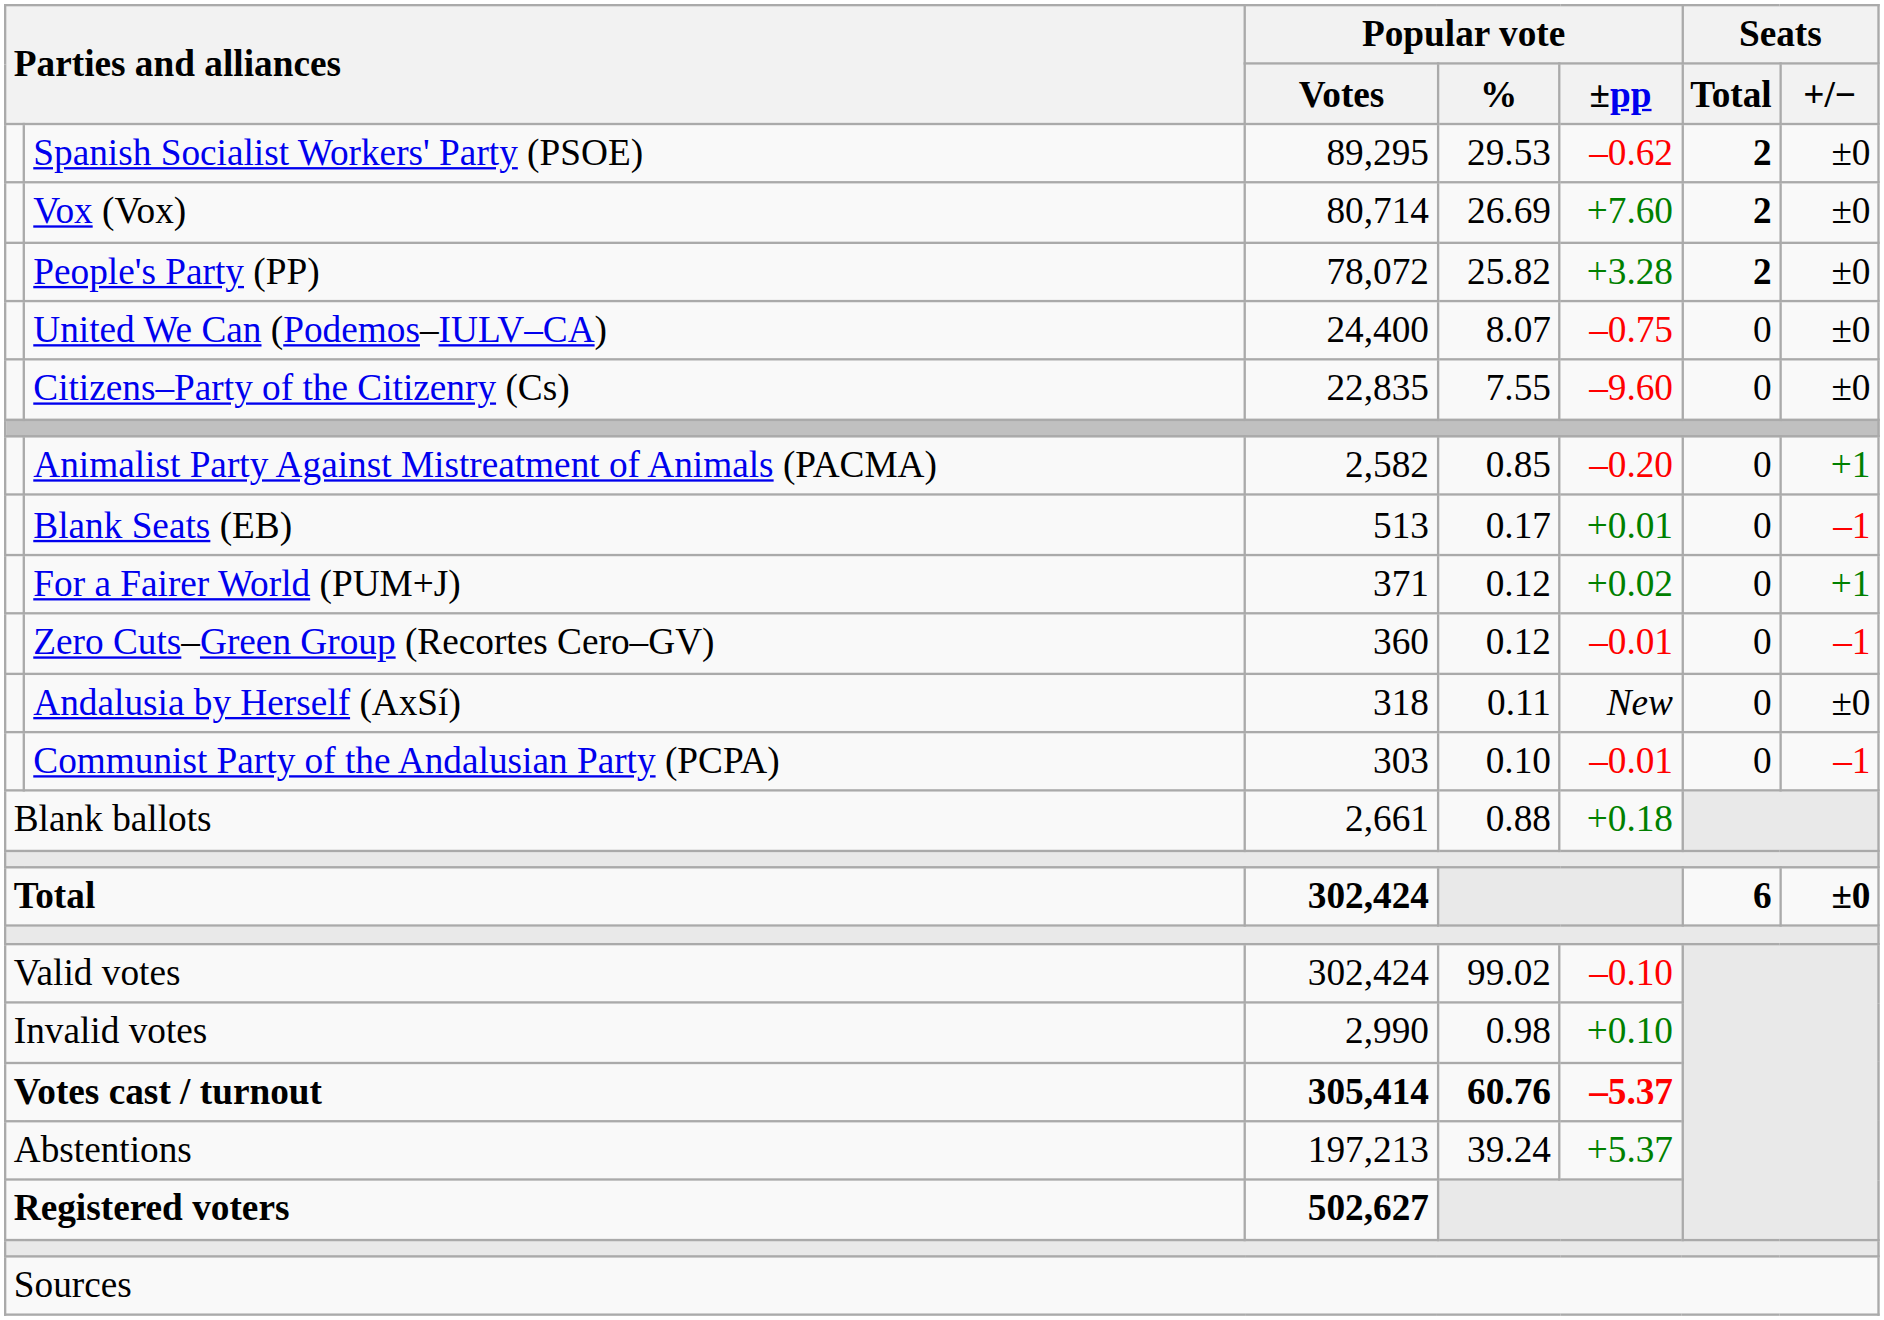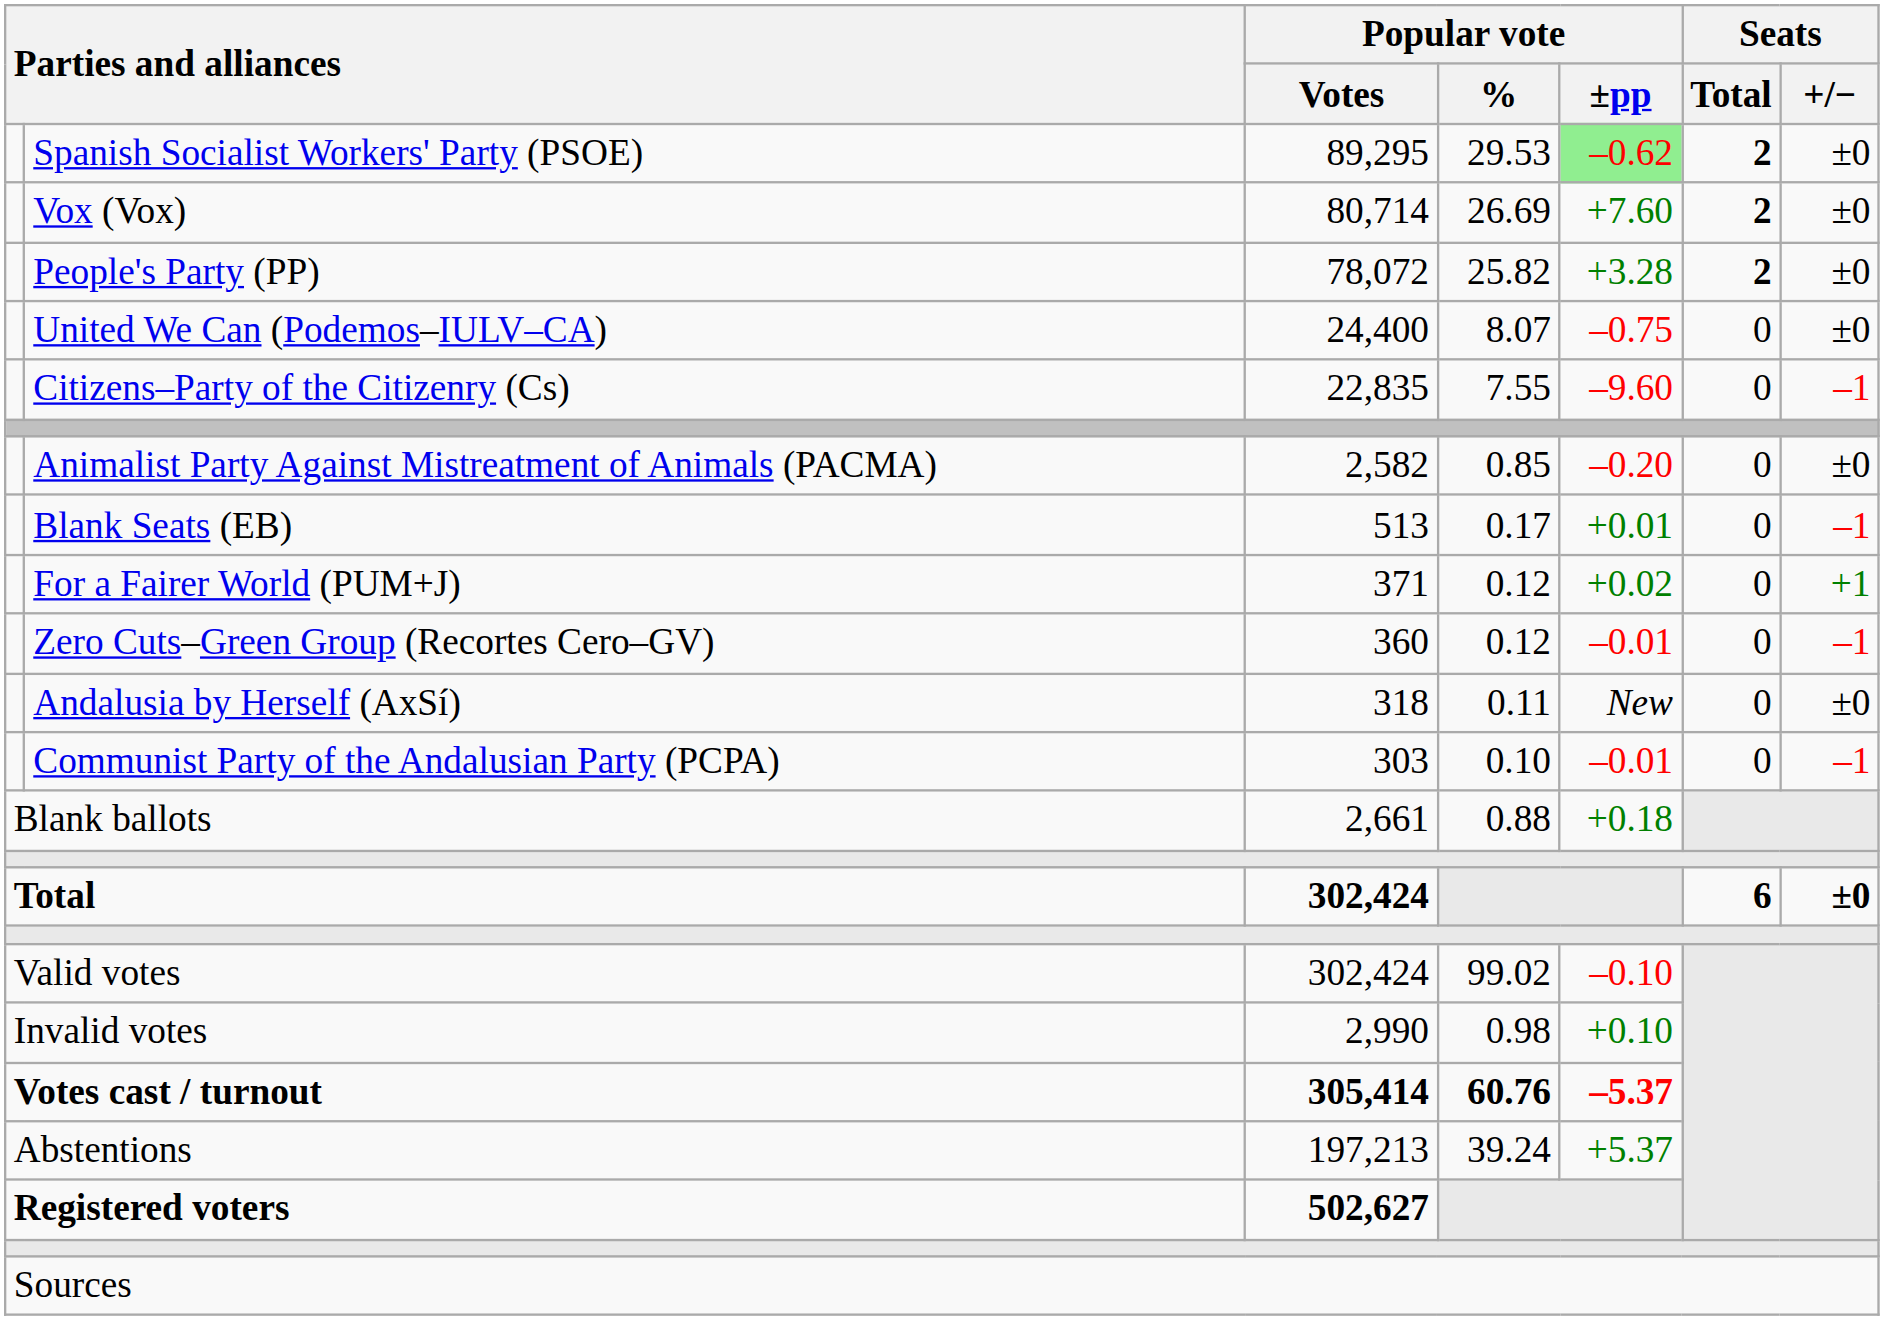(1631, 152) no background -> (1631, 152) lightgreen background
(1851, 388) ±0 -> (1852, 388) –1
(1851, 465) +1 -> (1851, 465) ±0
